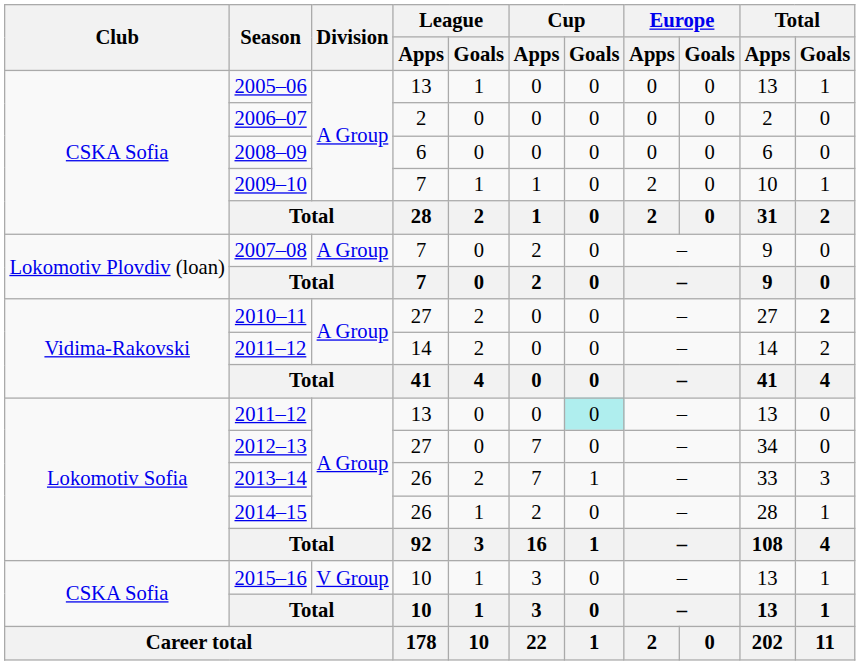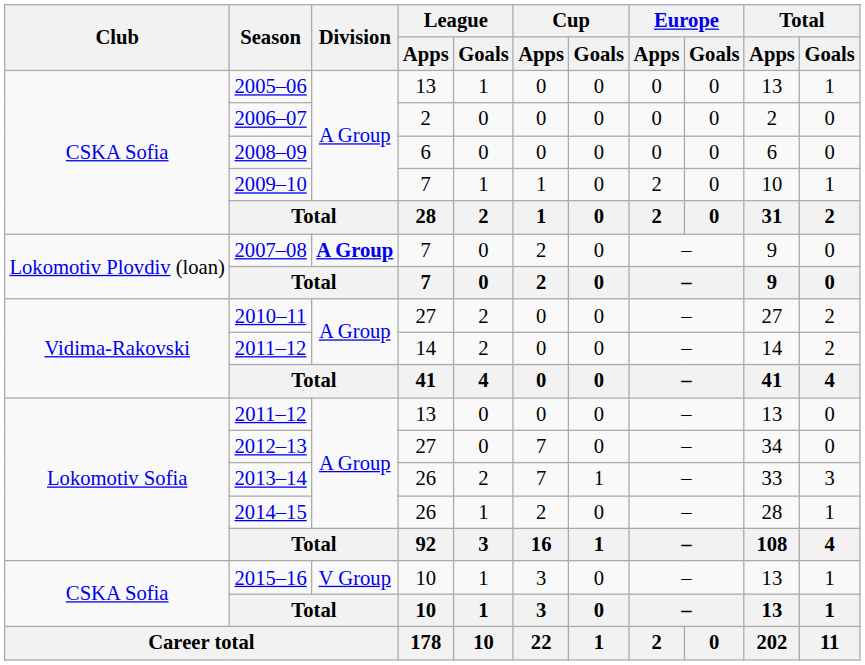(352, 250) normal -> (355, 250) bold
(825, 315) bold -> (830, 315) normal
(594, 413) paleturquoise background -> (599, 413) no background
